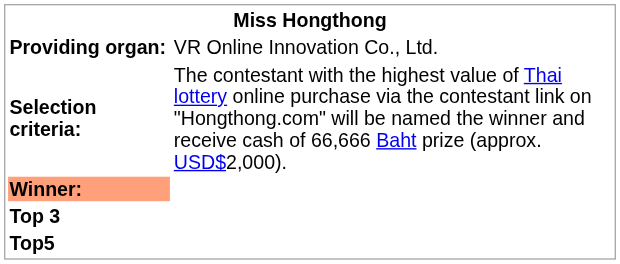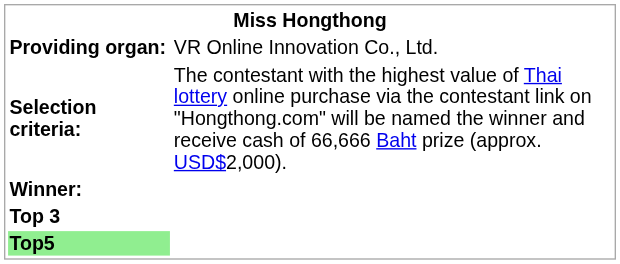(46, 189) lightsalmon background -> (46, 189) no background
(32, 243) no background -> (32, 243) lightgreen background
